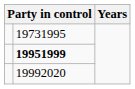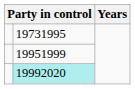(41, 53) bold -> (41, 53) normal
(41, 73) no background -> (41, 73) paleturquoise background
